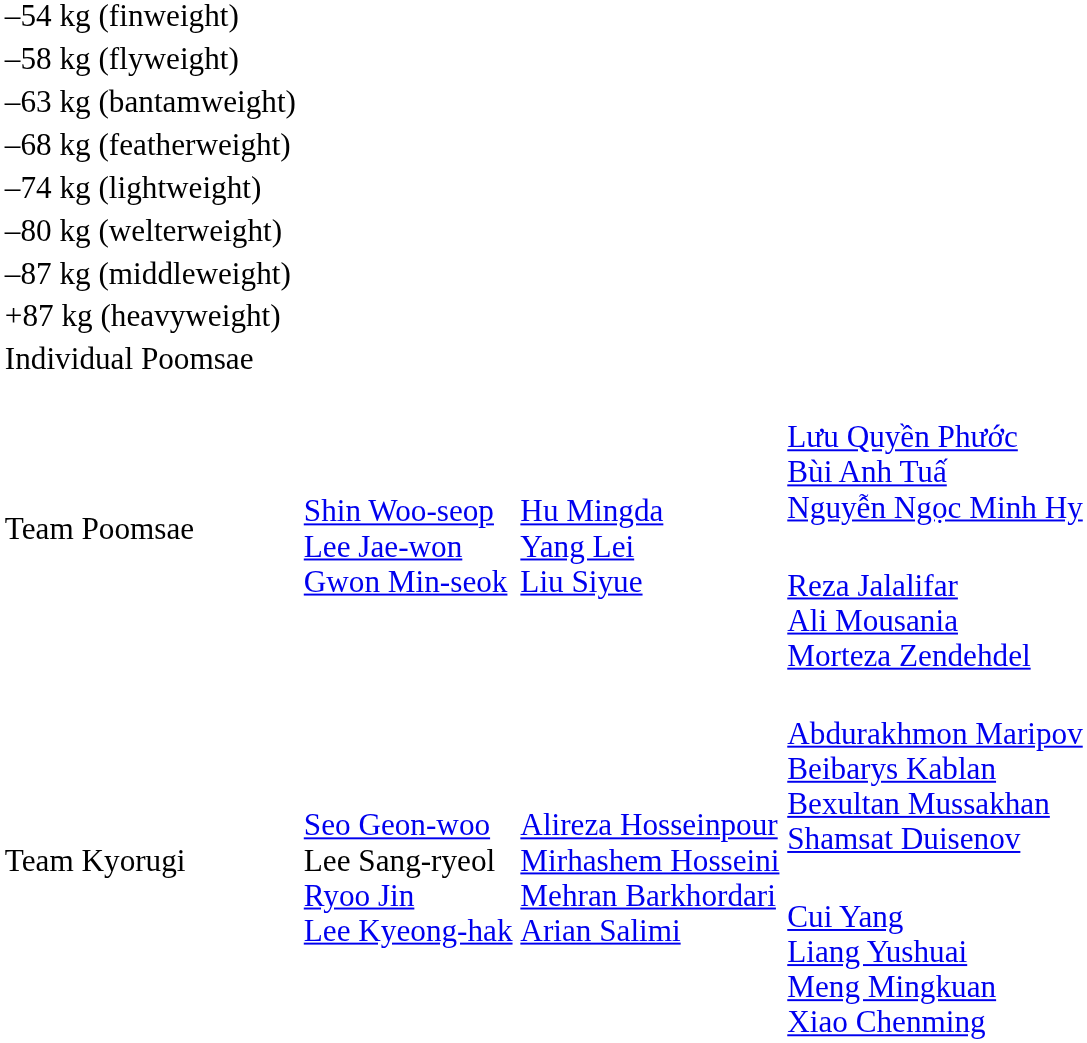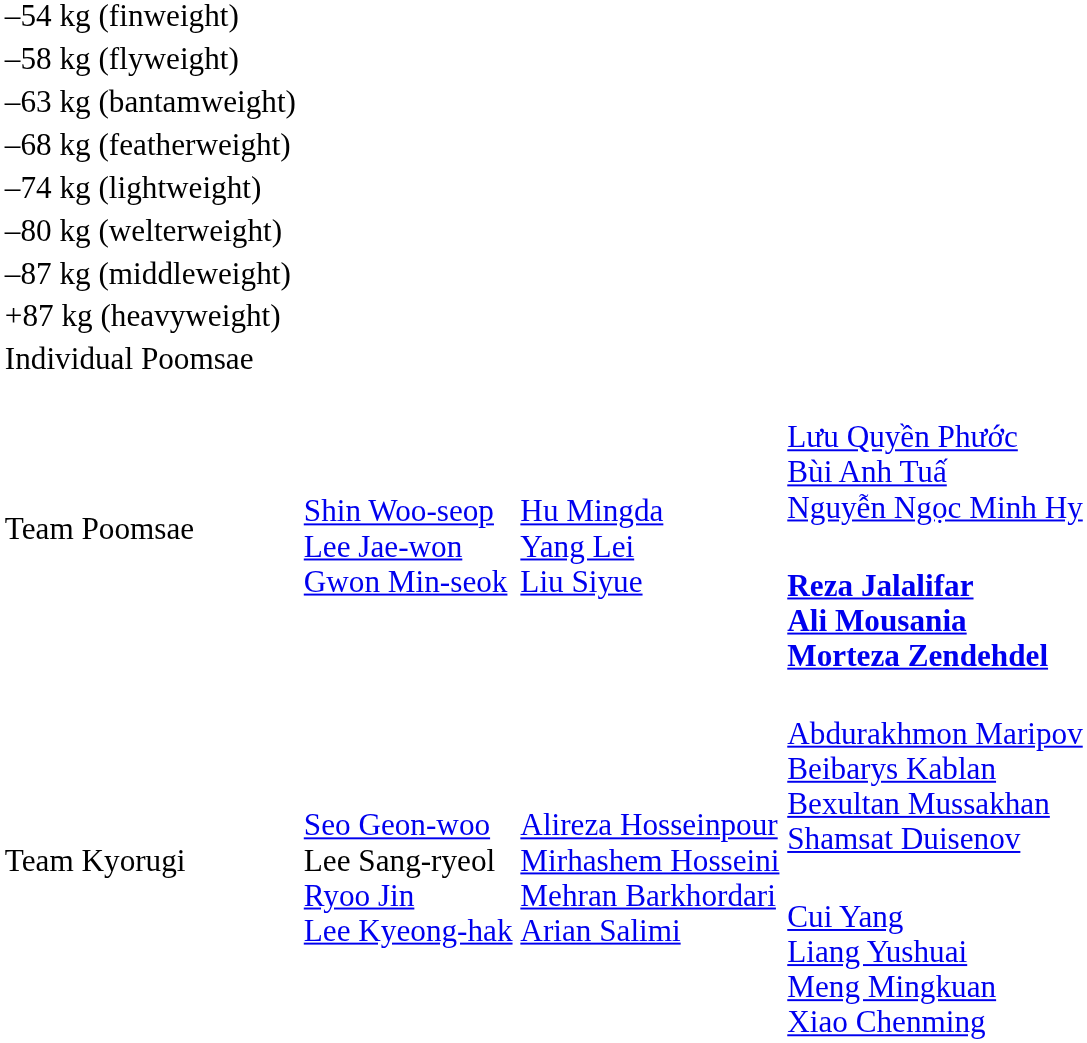(909, 620) normal -> (918, 620) bold
